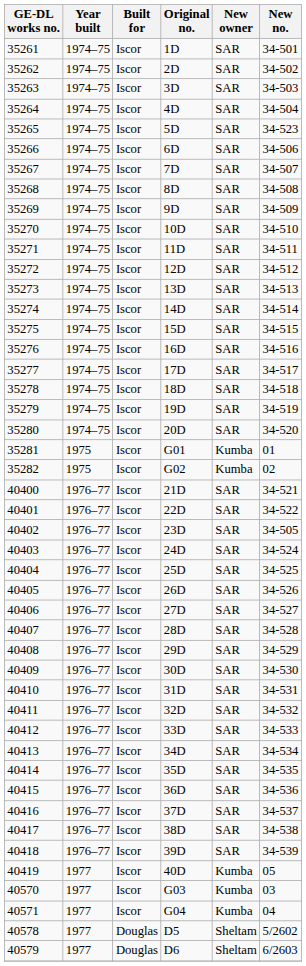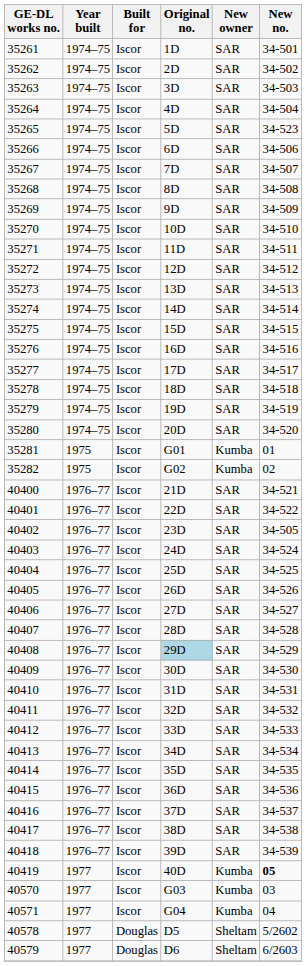(175, 650) no background -> (175, 650) lightblue background
(269, 870) normal -> (269, 870) bold
